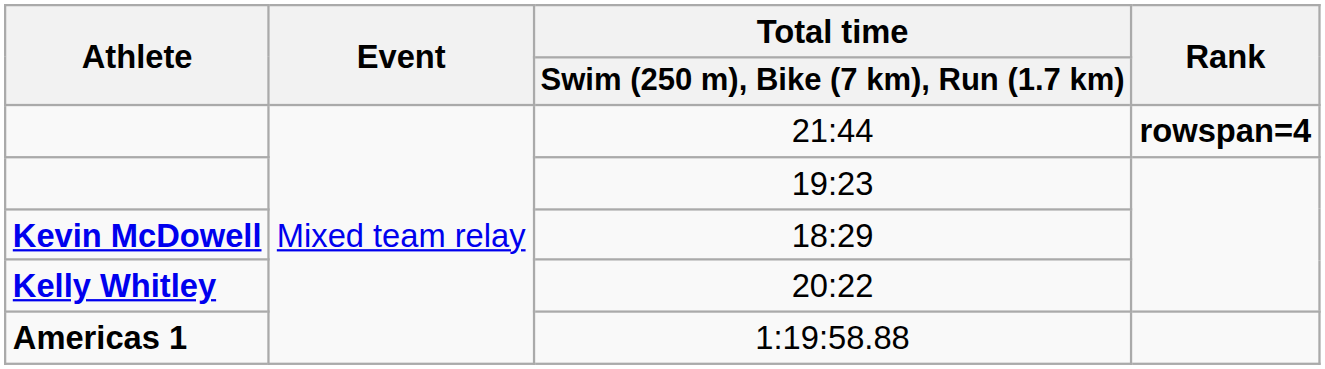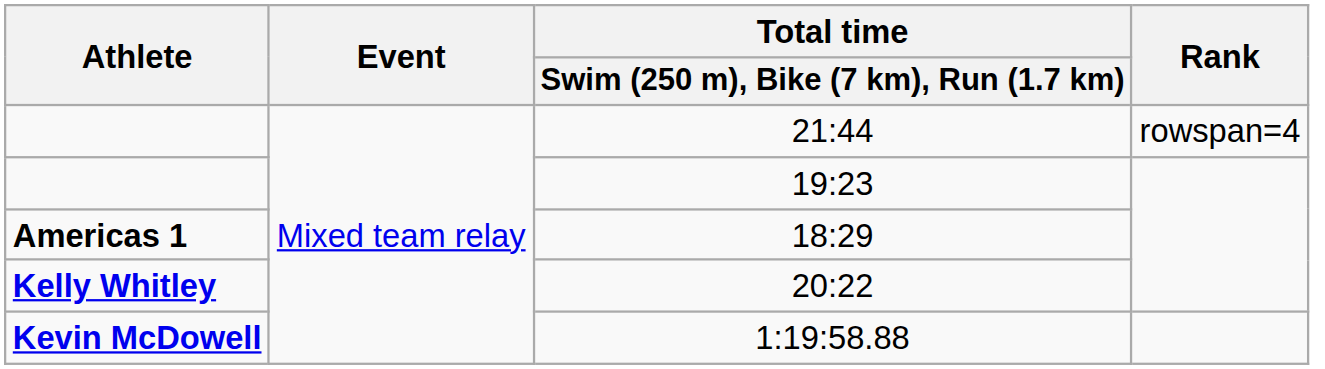(1225, 132) bold -> (1220, 132) normal
(137, 235) Kevin McDowell -> (100, 235) Americas 1
(100, 338) Americas 1 -> (137, 338) Kevin McDowell
